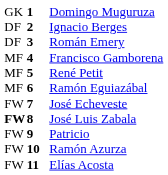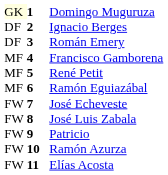(14, 11) no background -> (14, 11) lightyellow background
(15, 118) bold -> (14, 118) normal
